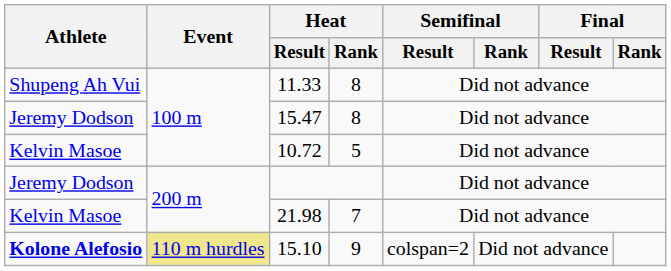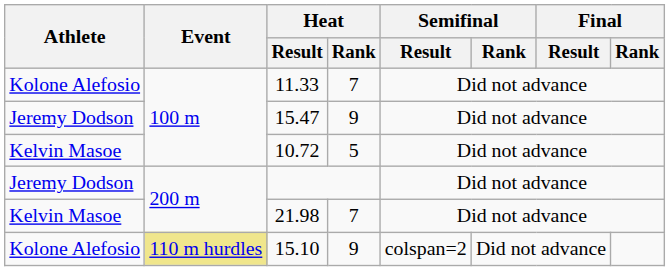(75, 85) Shupeng Ah Vui -> (75, 85) Kolone Alefosio
(356, 85) 8 -> (354, 85) 7
(356, 117) 8 -> (354, 117) 9
(76, 248) bold -> (75, 248) normal
